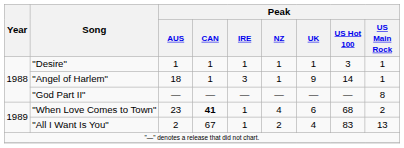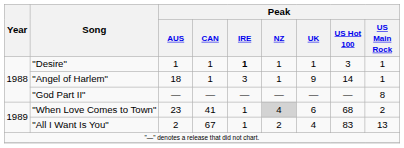(245, 64) normal -> (245, 64) bold
(210, 109) bold -> (210, 109) normal
(279, 109) no background -> (279, 109) lightgrey background
